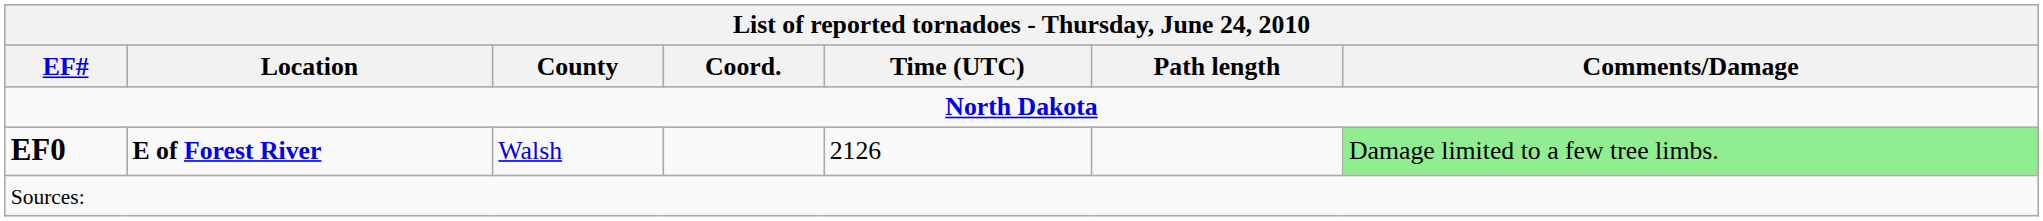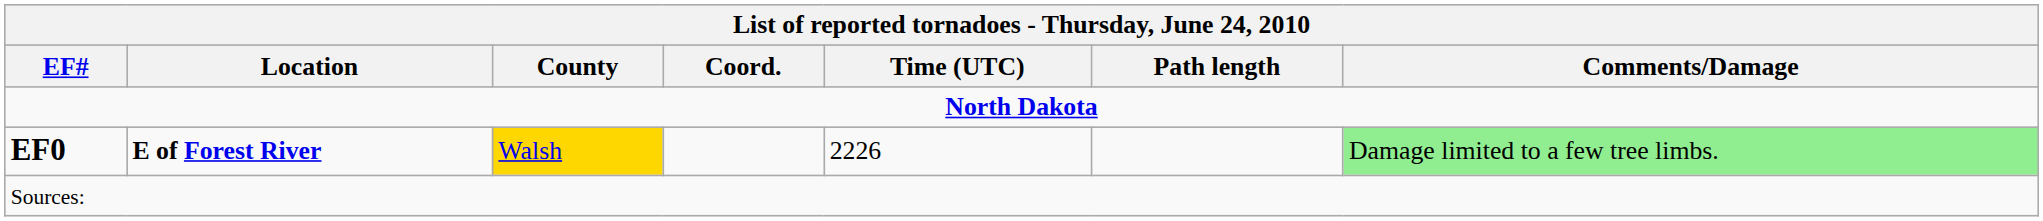(530, 150) no background -> (530, 150) gold background
(855, 150) 2126 -> (855, 150) 2226
